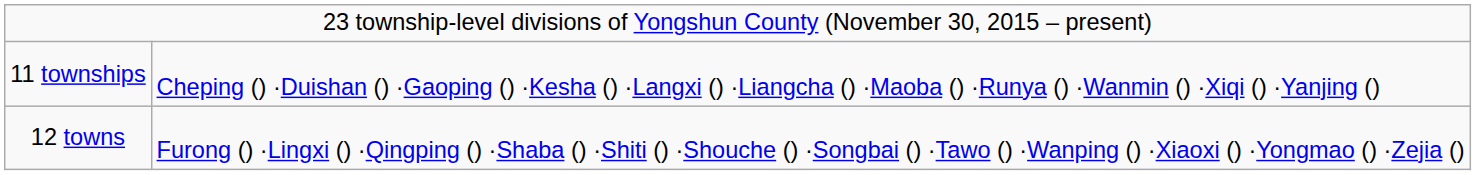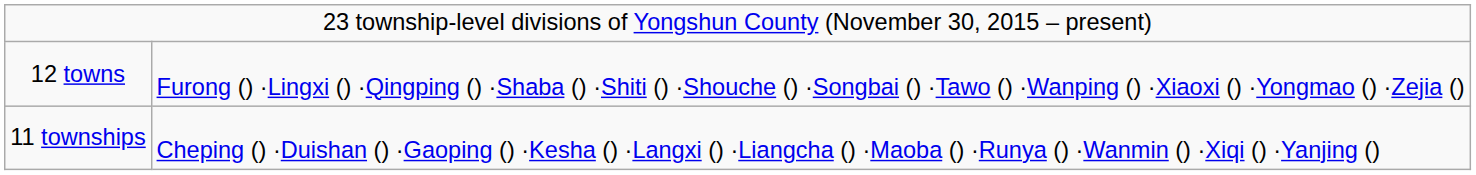rows swapped: (78, 137) <-> (78, 73)
